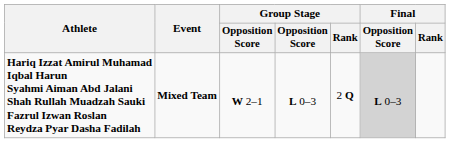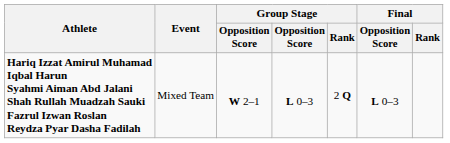(187, 95) bold -> (186, 95) normal
(388, 102) lightgrey background -> (385, 102) no background
